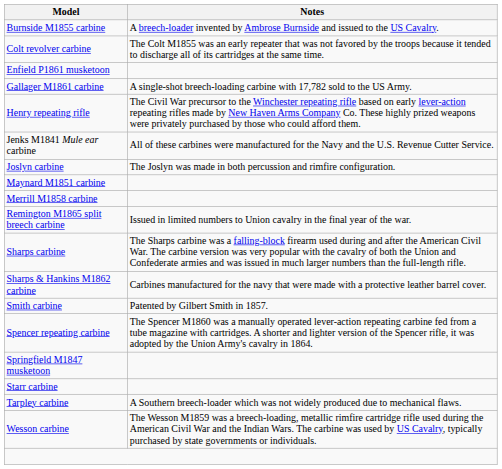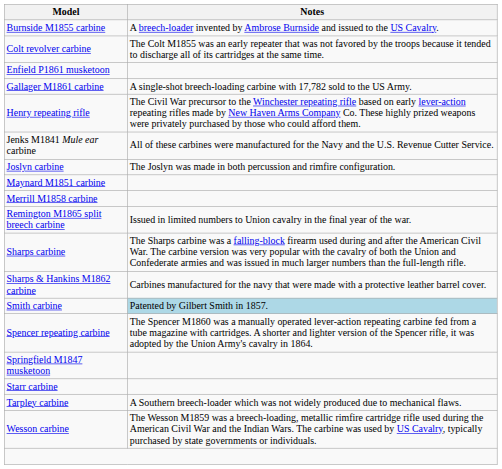(199, 306) no background -> (199, 306) lightblue background
